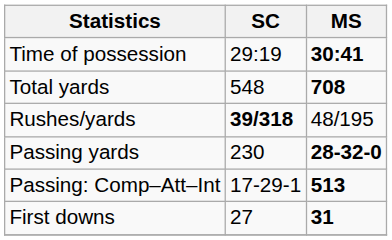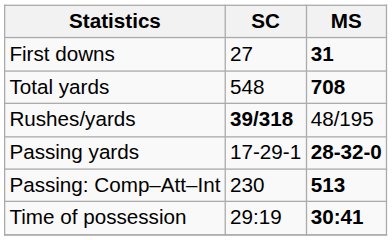rows swapped: (62, 217) <-> (98, 54)
(247, 152) 230 -> (266, 152) 17-29-1
(266, 185) 17-29-1 -> (247, 185) 230
